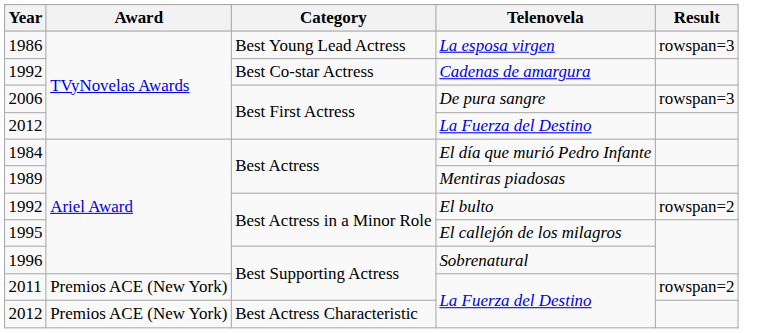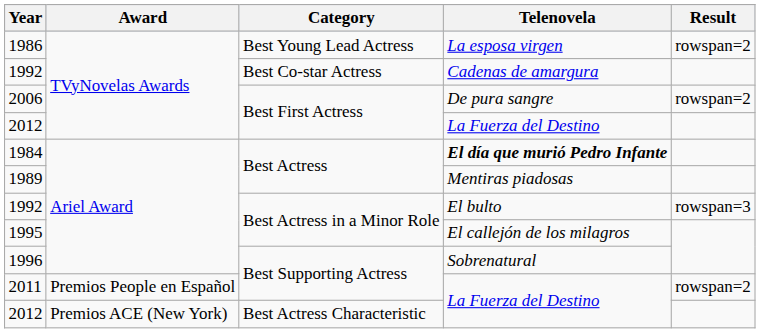(697, 44) rowspan=3 -> (713, 44) rowspan=2
(697, 98) rowspan=3 -> (713, 98) rowspan=2
(545, 152) normal -> (557, 152) bold
(697, 206) rowspan=2 -> (713, 206) rowspan=3
(139, 286) Premios ACE (New York) -> (143, 286) Premios People en Español
